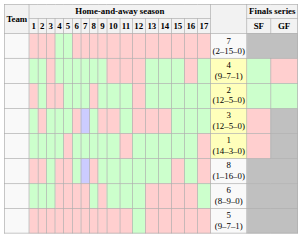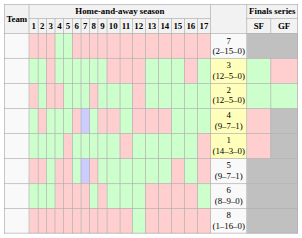(229, 70) 4 (9–7–1) -> (229, 70) 3 (12–5–0)
(229, 120) 3 (12–5–0) -> (229, 120) 4 (9–7–1)
(229, 170) 8 (1–16–0) -> (229, 170) 5 (9–7–1)
(229, 220) 5 (9–7–1) -> (229, 220) 8 (1–16–0)
